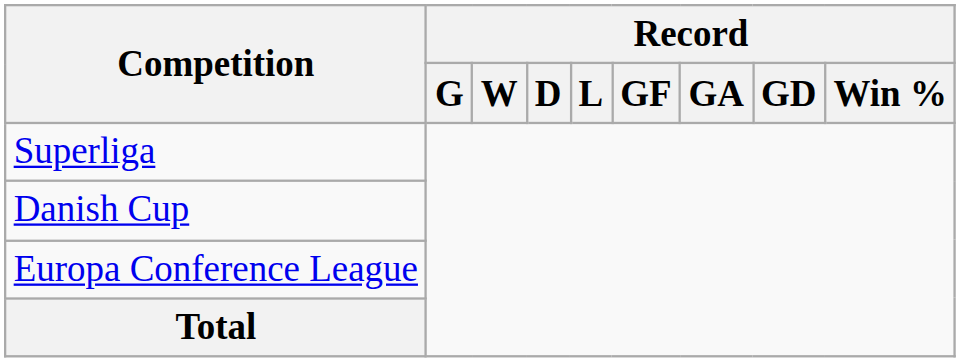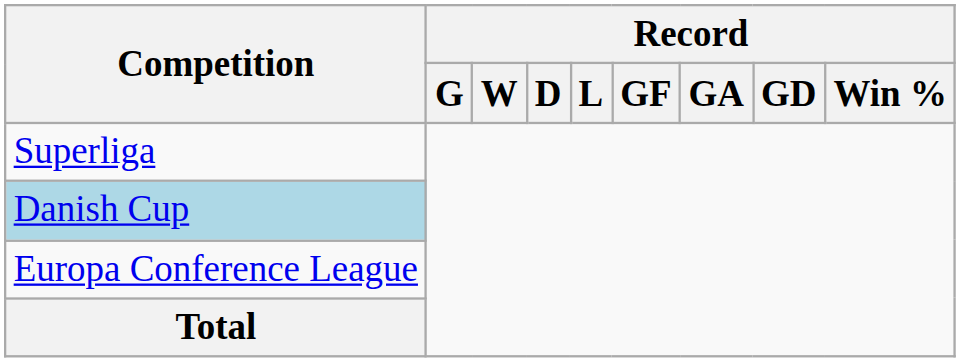(101, 209) no background -> (101, 209) lightblue background
